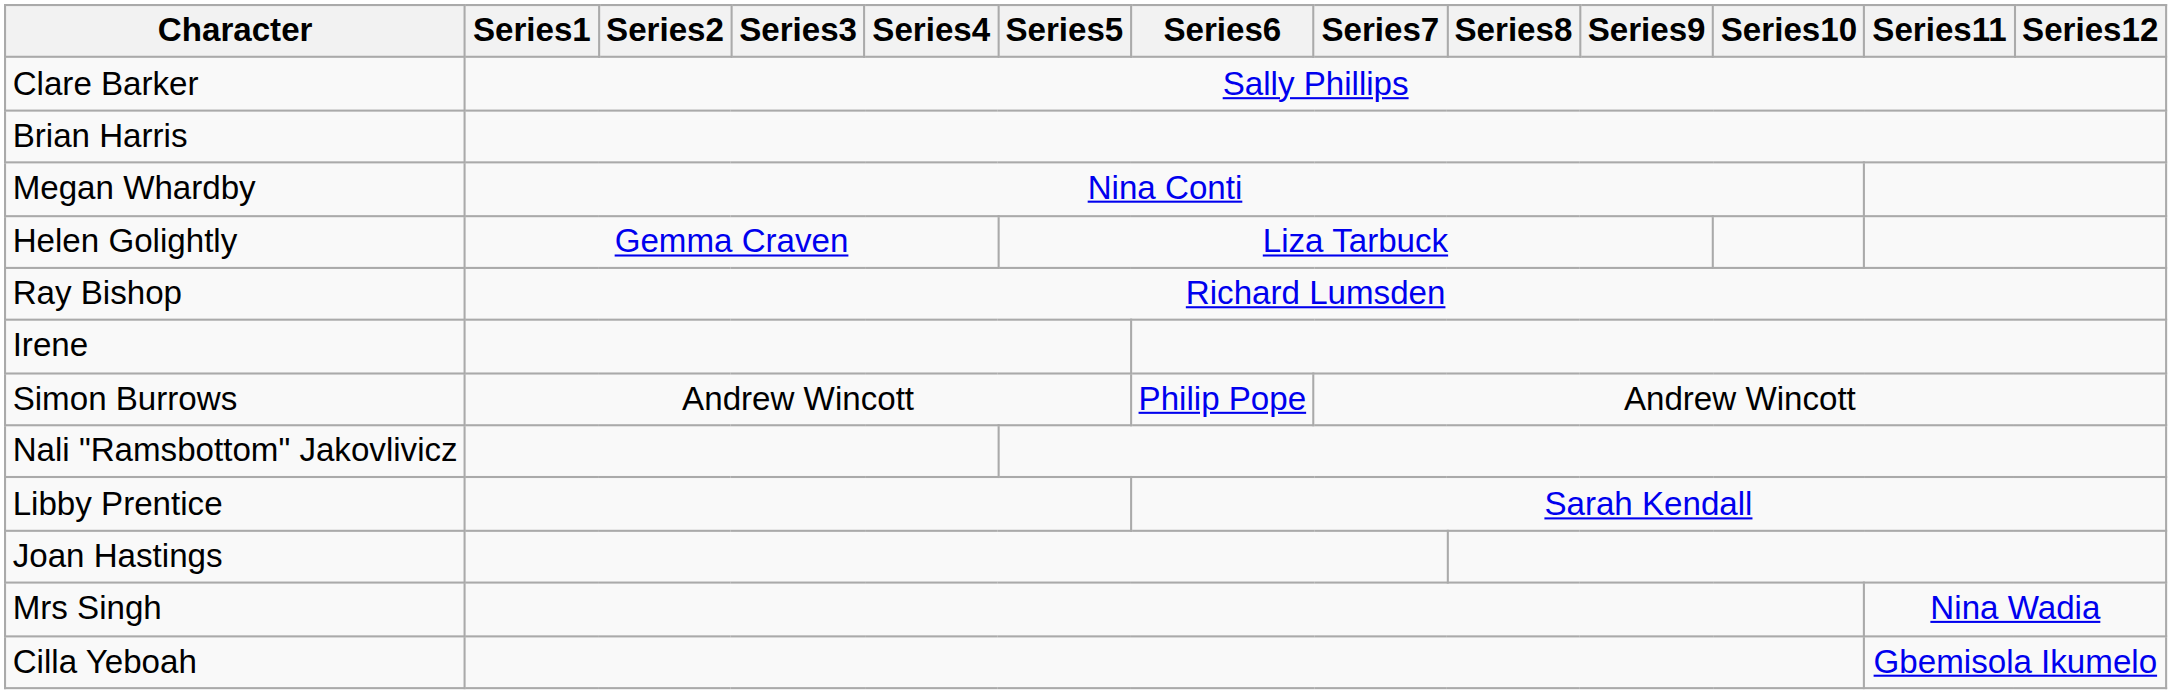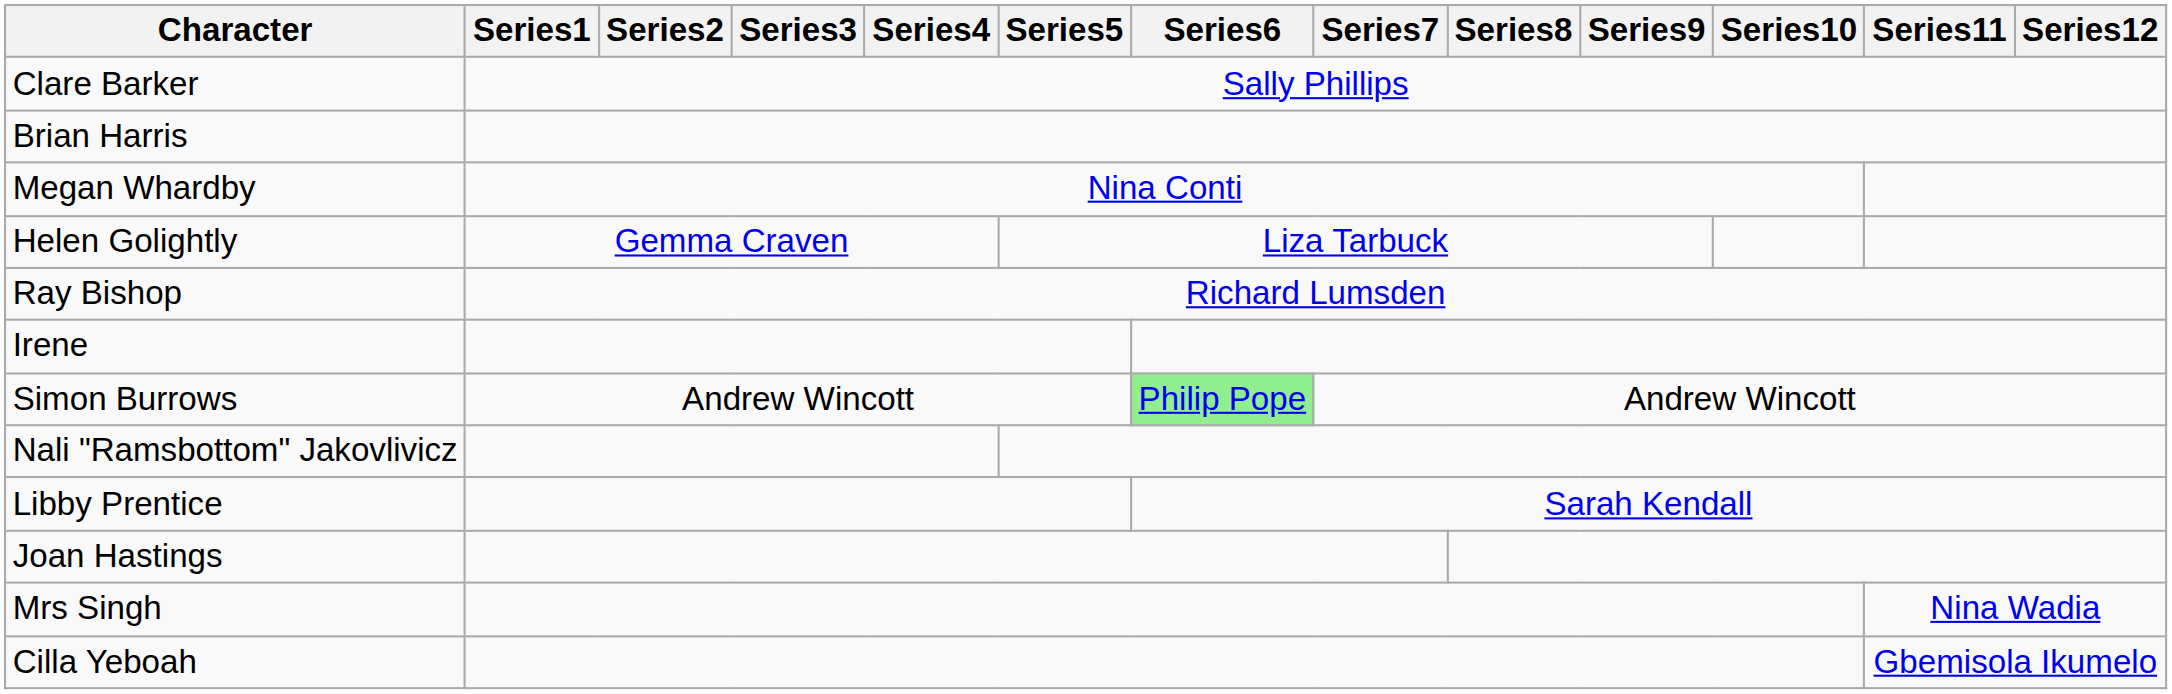(1222, 398) no background -> (1222, 398) lightgreen background
